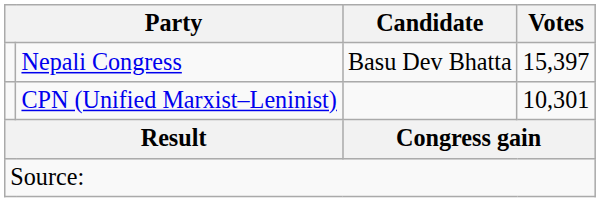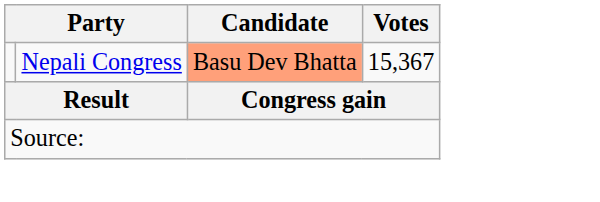(430, 61) no background -> (275, 61) lightsalmon background
(556, 61) 15,397 -> (401, 61) 15,367
- row: (179, 100)
